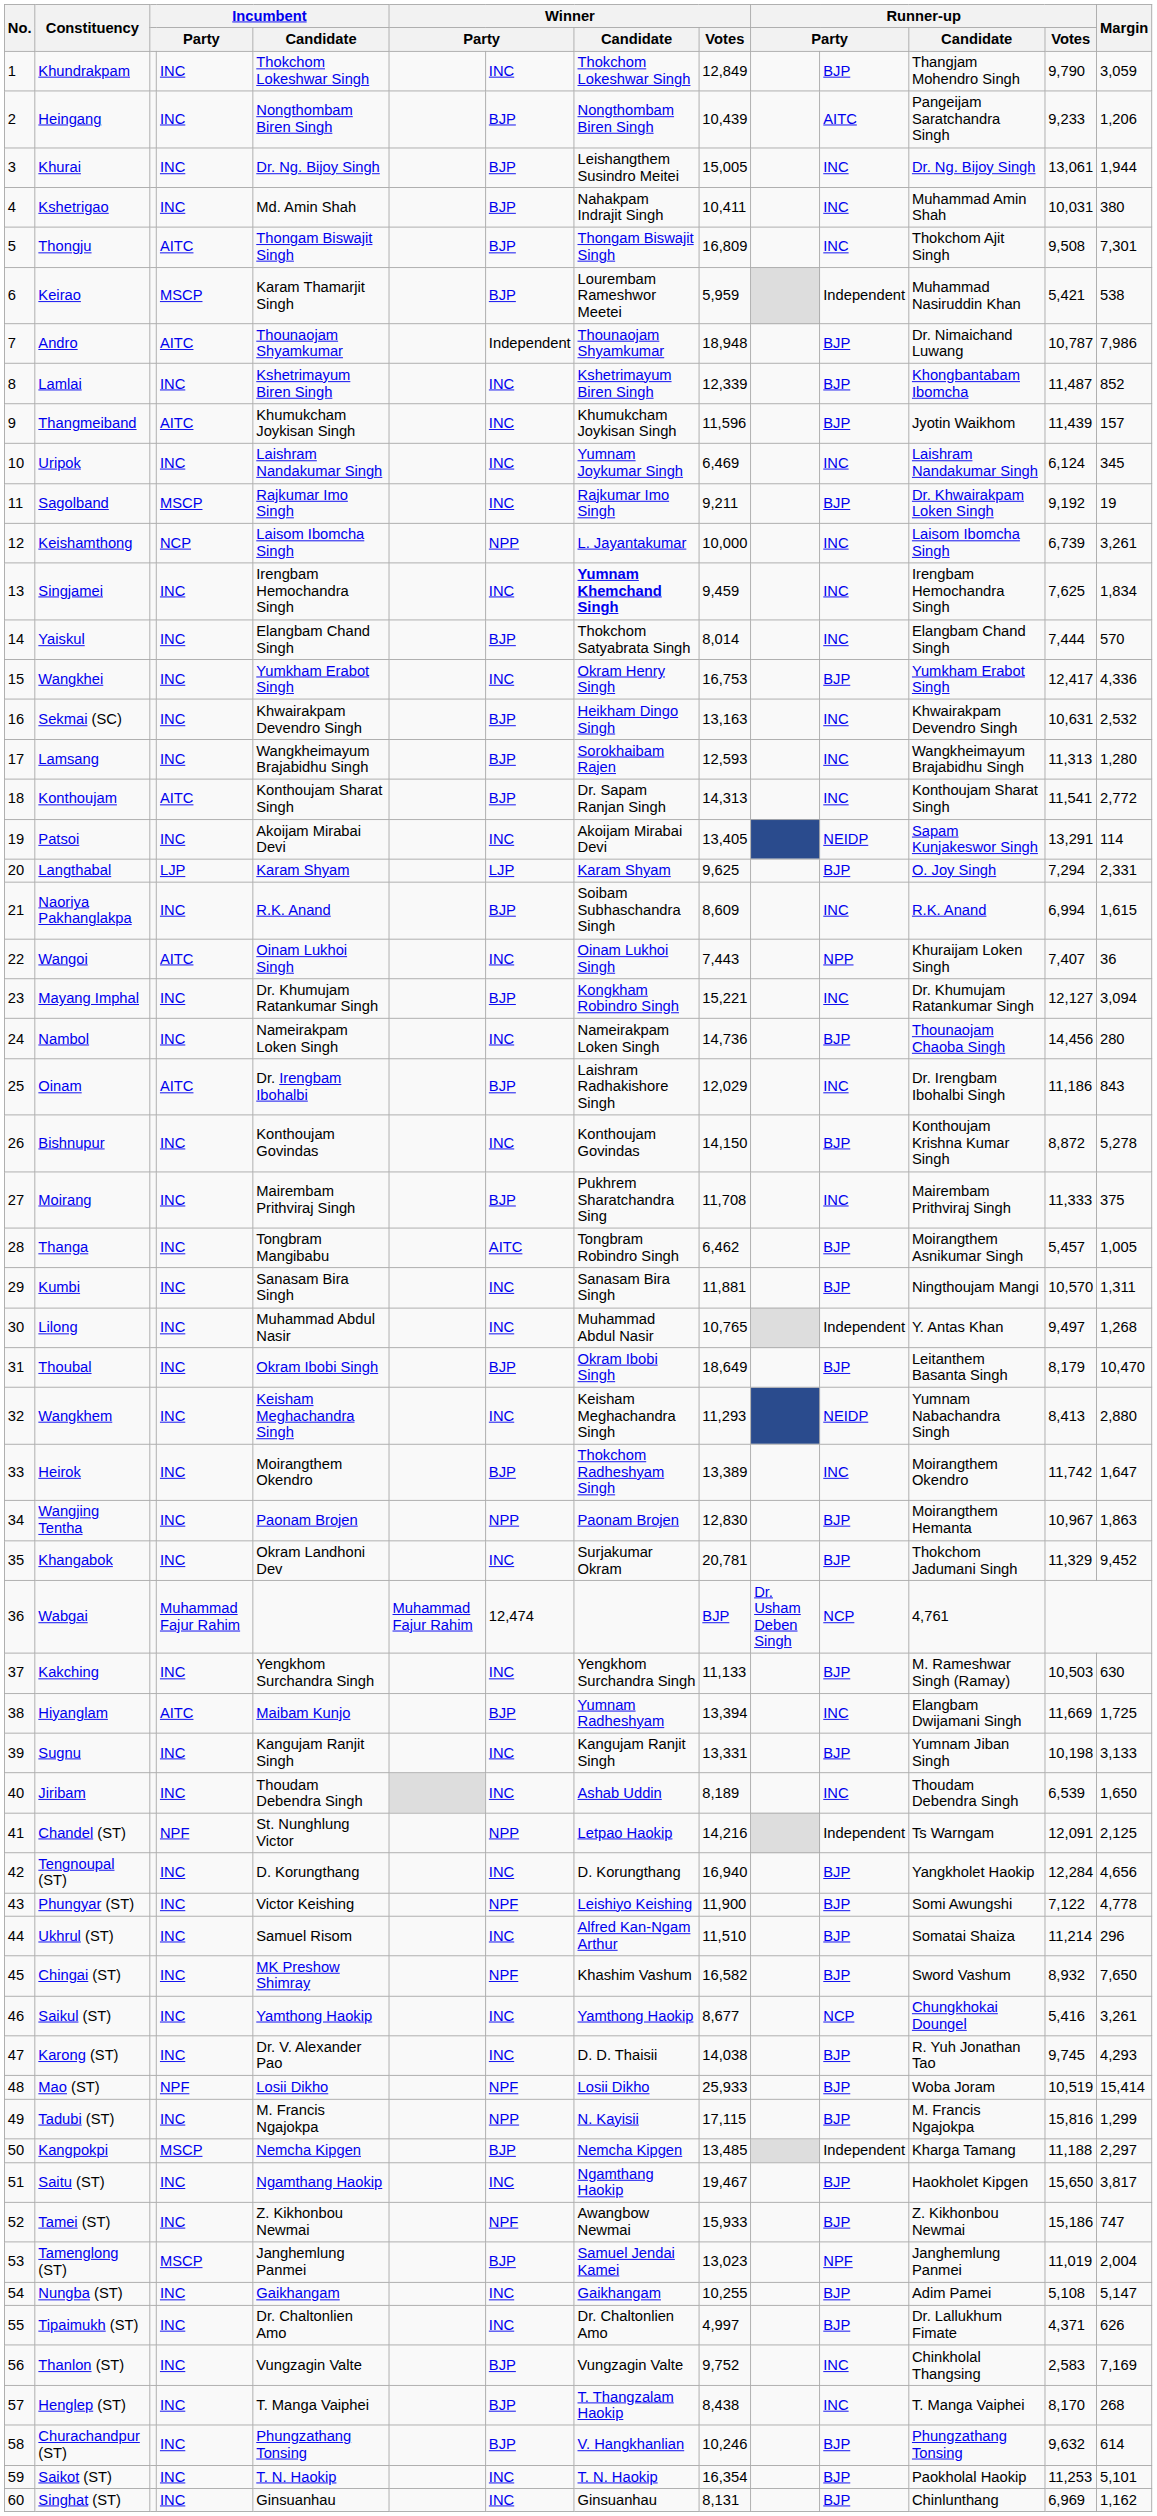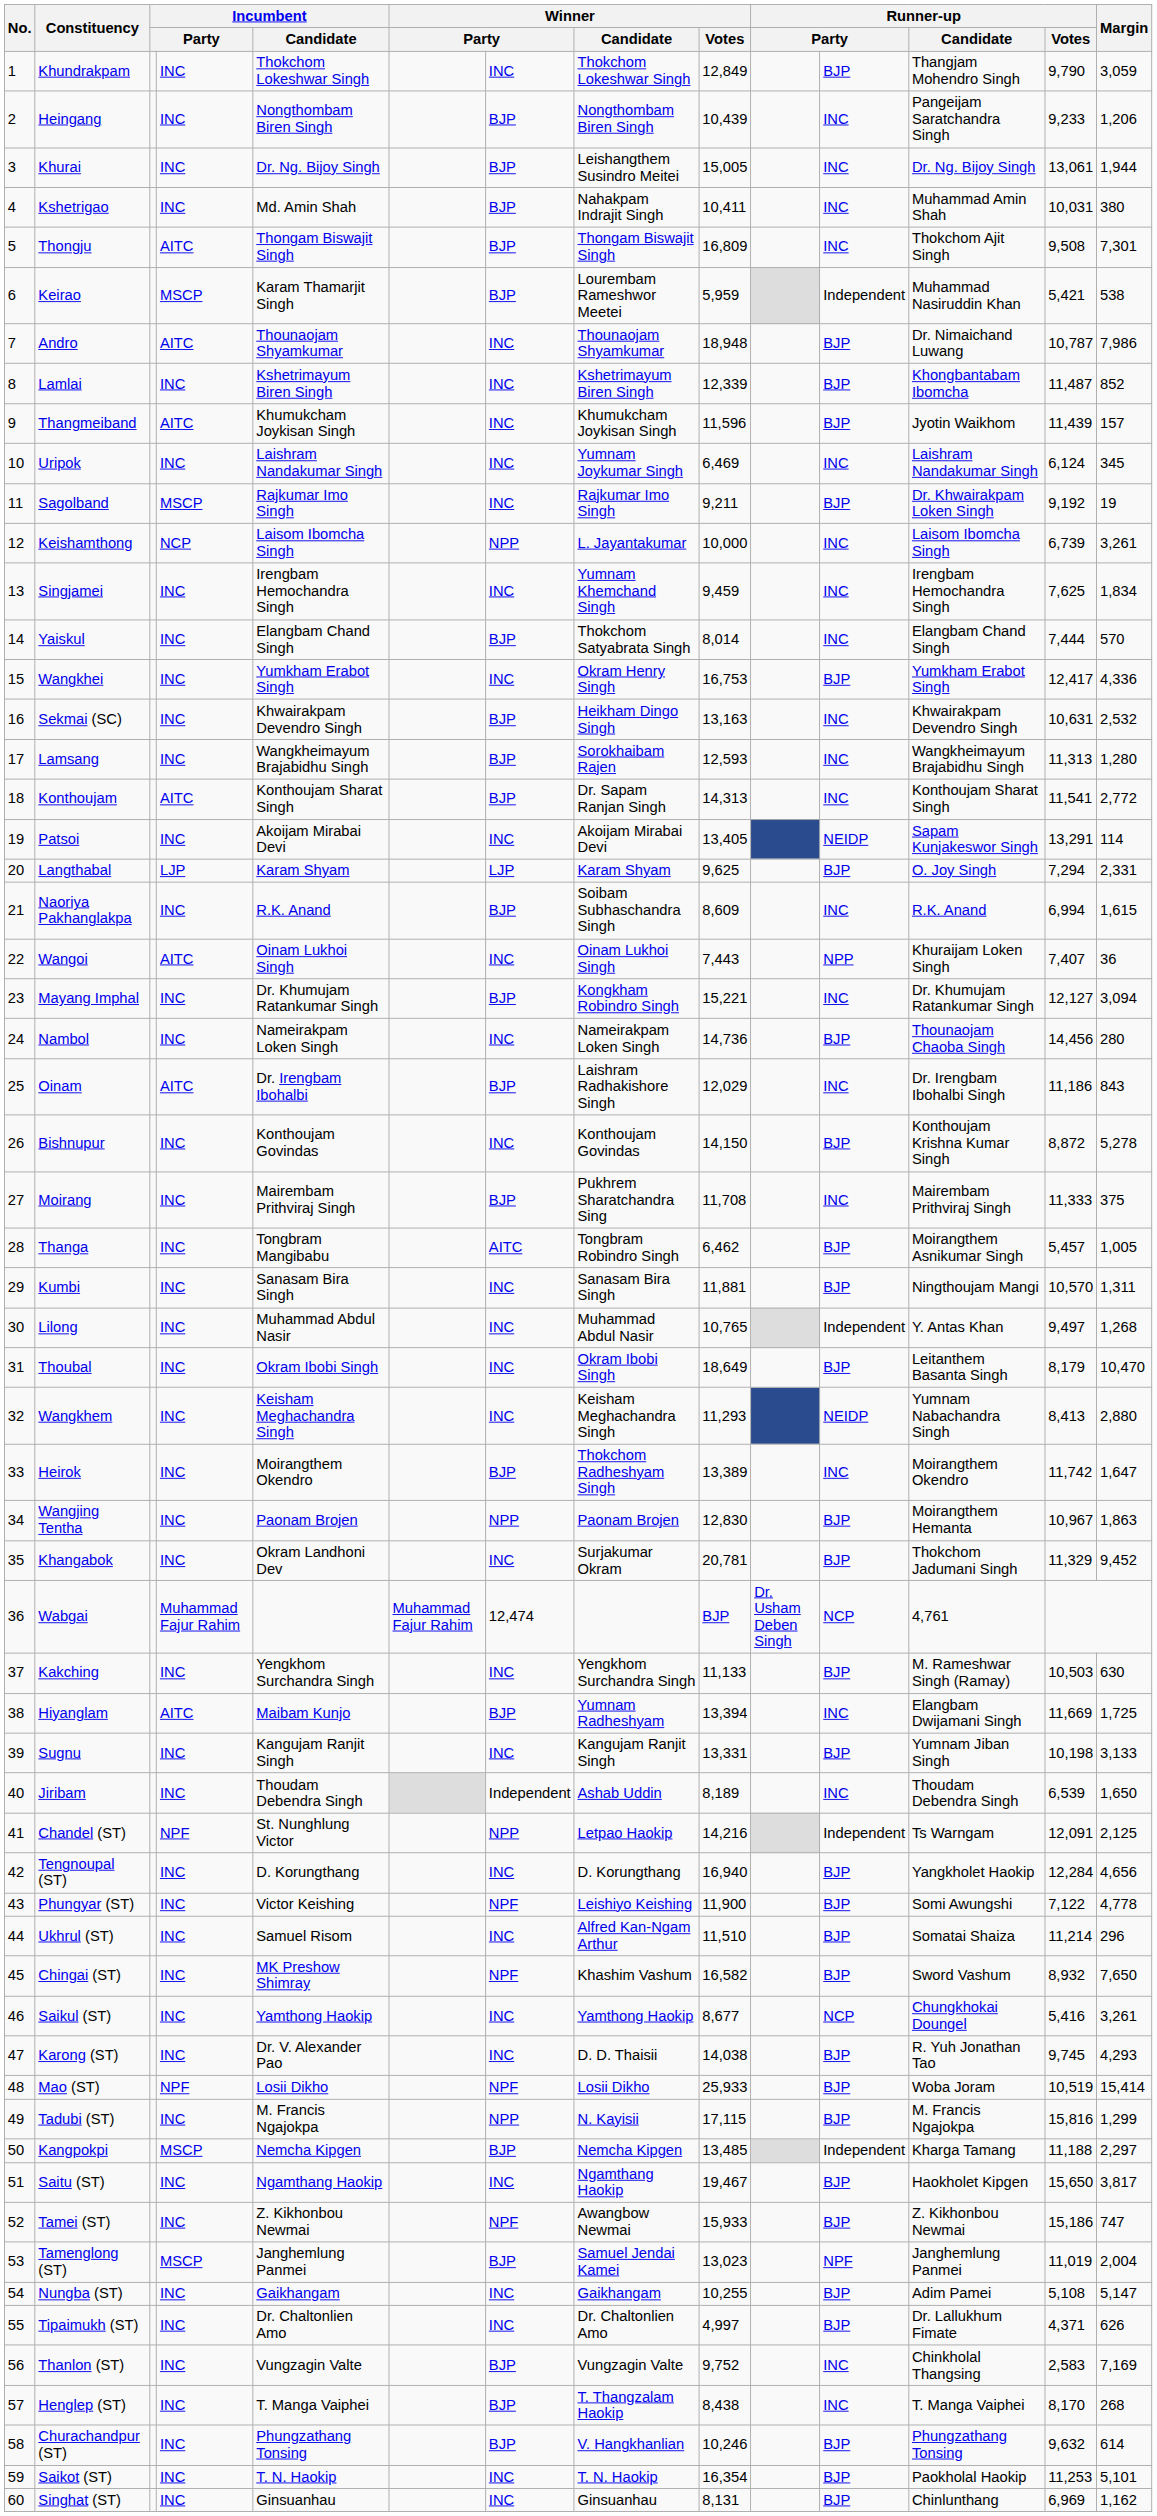(840, 119) AITC -> (836, 119) INC
(530, 343) Independent -> (502, 343) INC
(620, 591) bold -> (617, 591) normal
(502, 1367) BJP -> (502, 1367) INC
(502, 1793) INC -> (530, 1793) Independent
